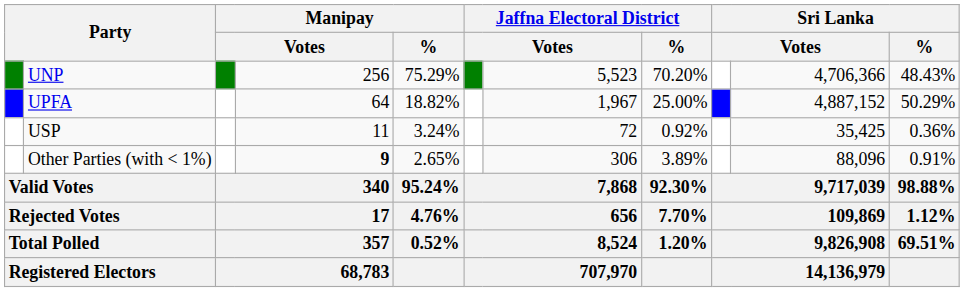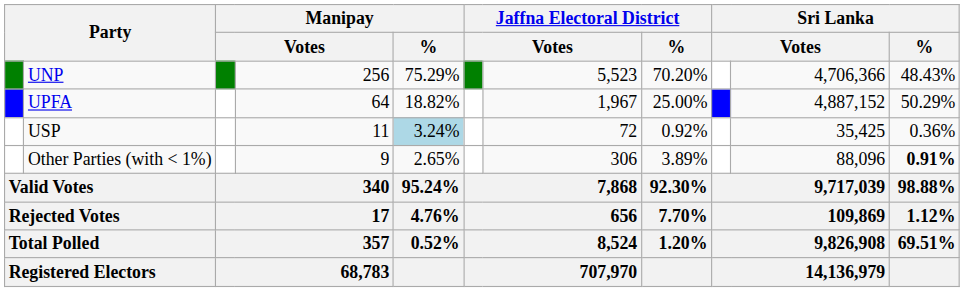(437, 131) no background -> (437, 131) lightblue background
(385, 159) bold -> (385, 159) normal
(932, 159) normal -> (931, 159) bold
